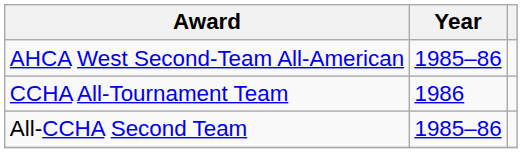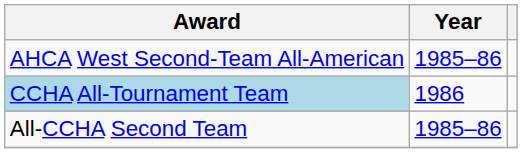(149, 93) no background -> (149, 93) lightblue background
